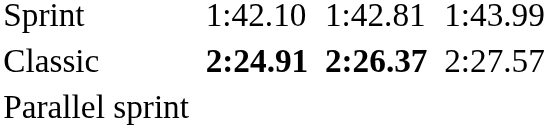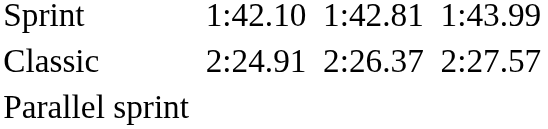(257, 61) bold -> (256, 61) normal
(376, 61) bold -> (373, 61) normal
